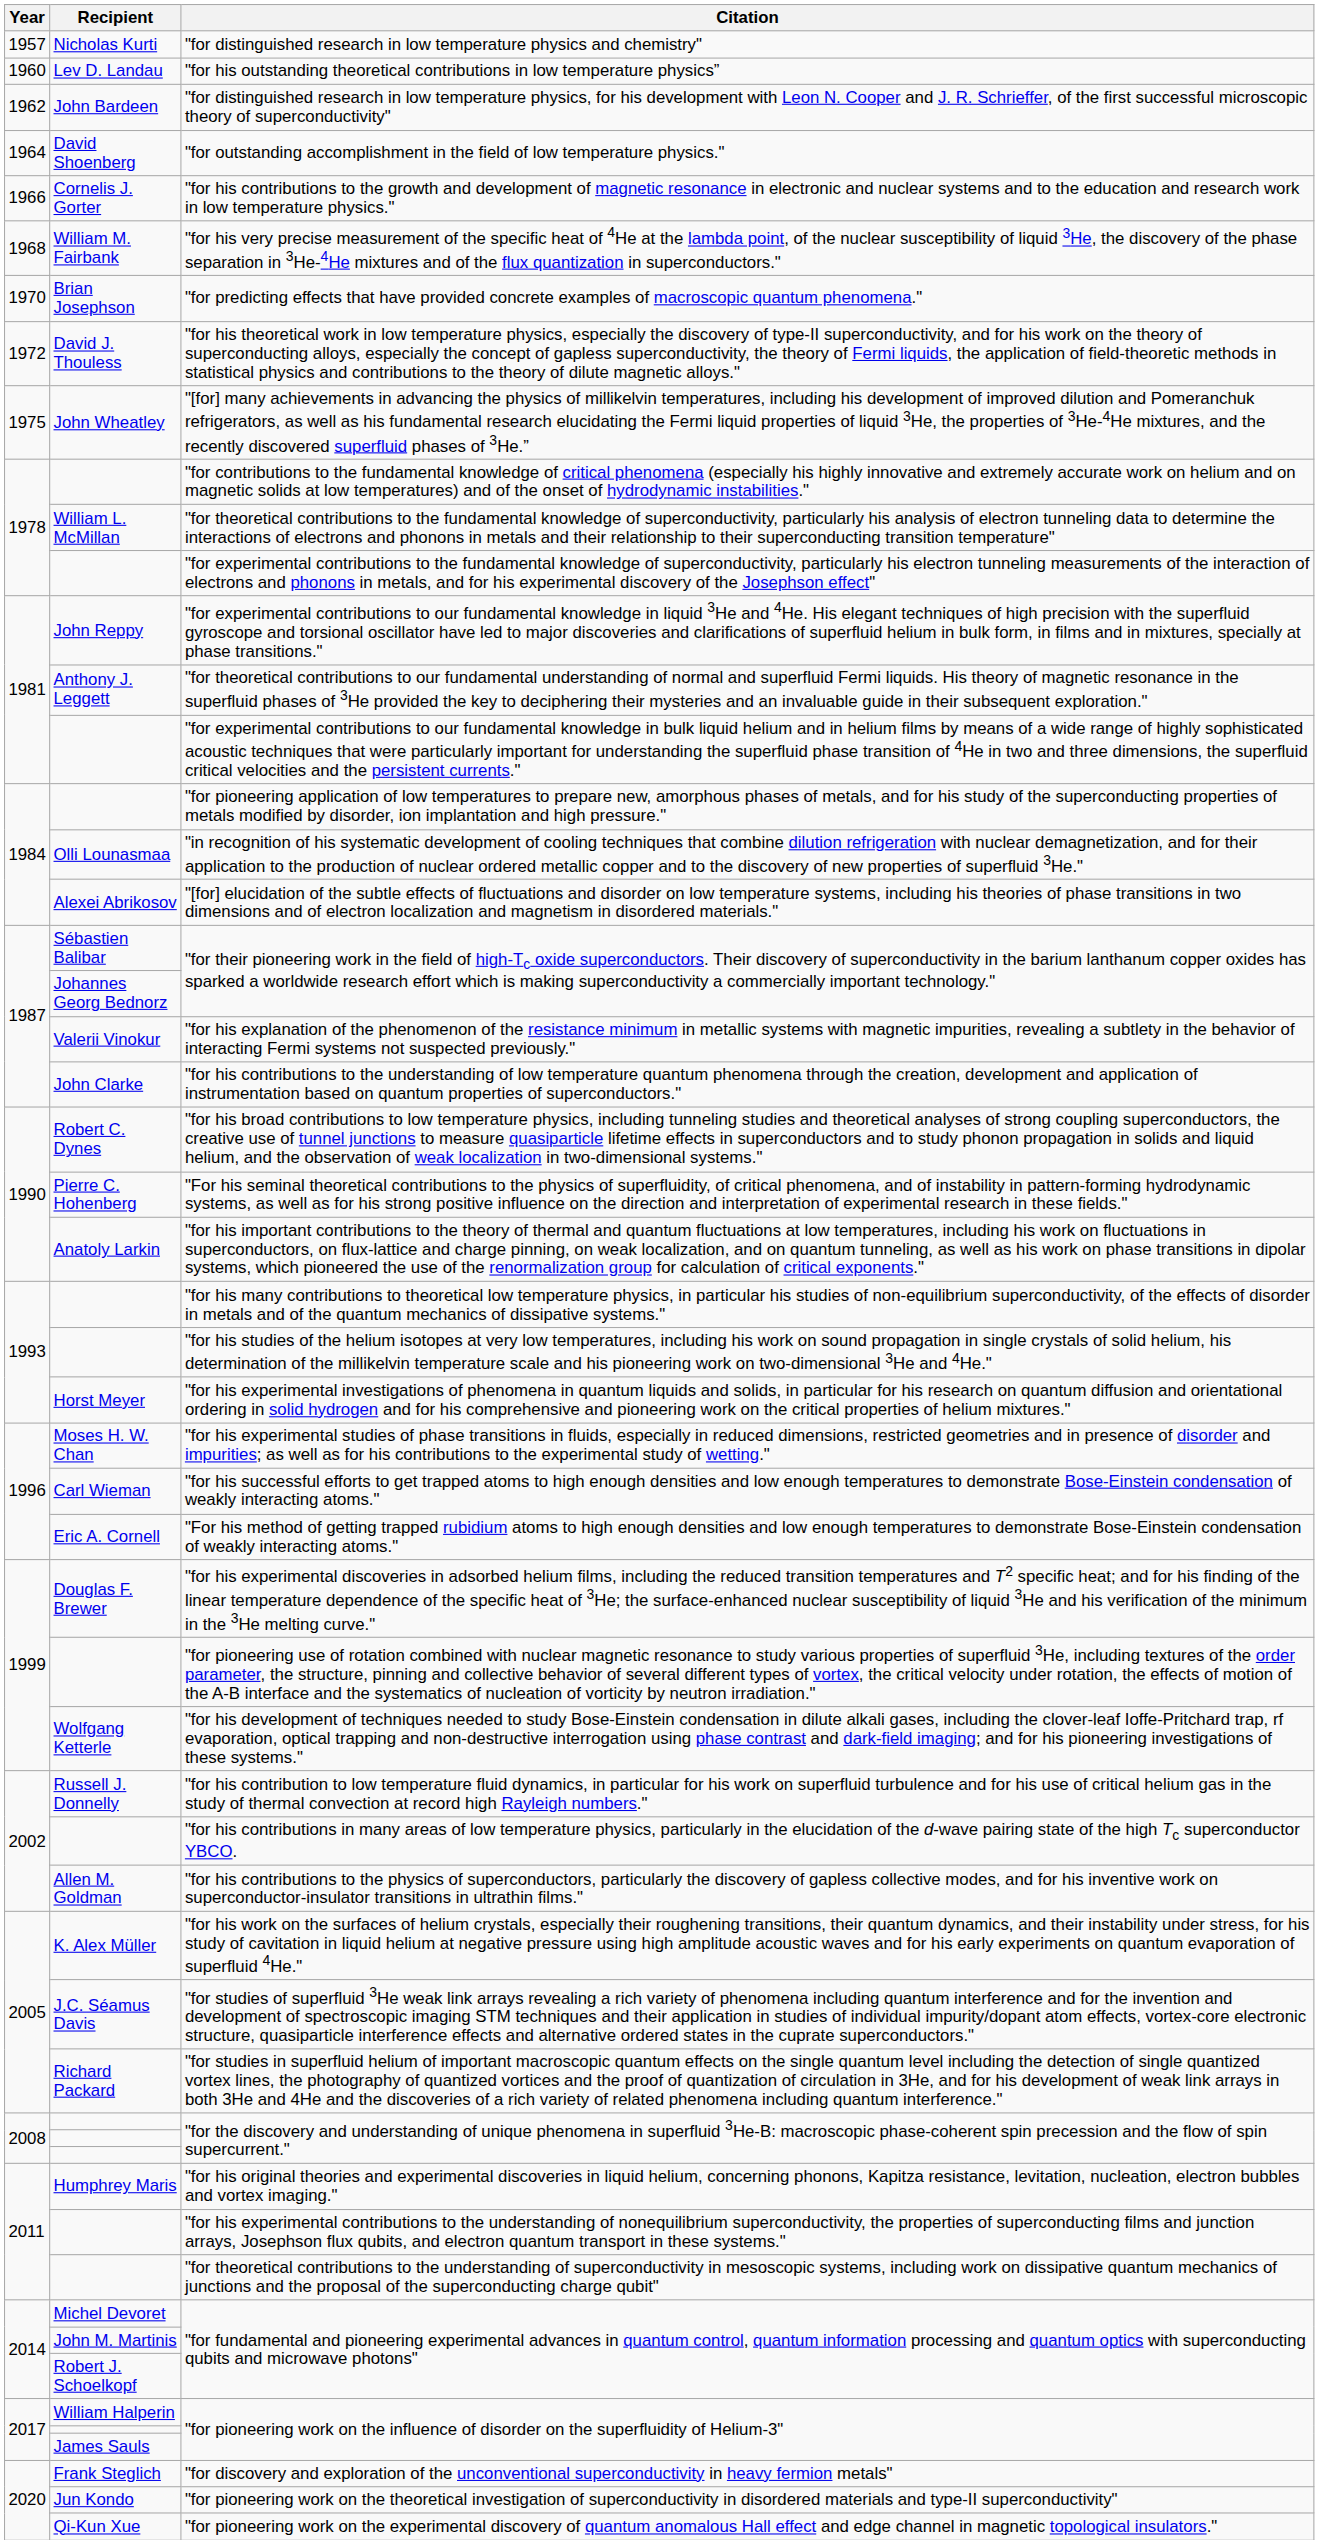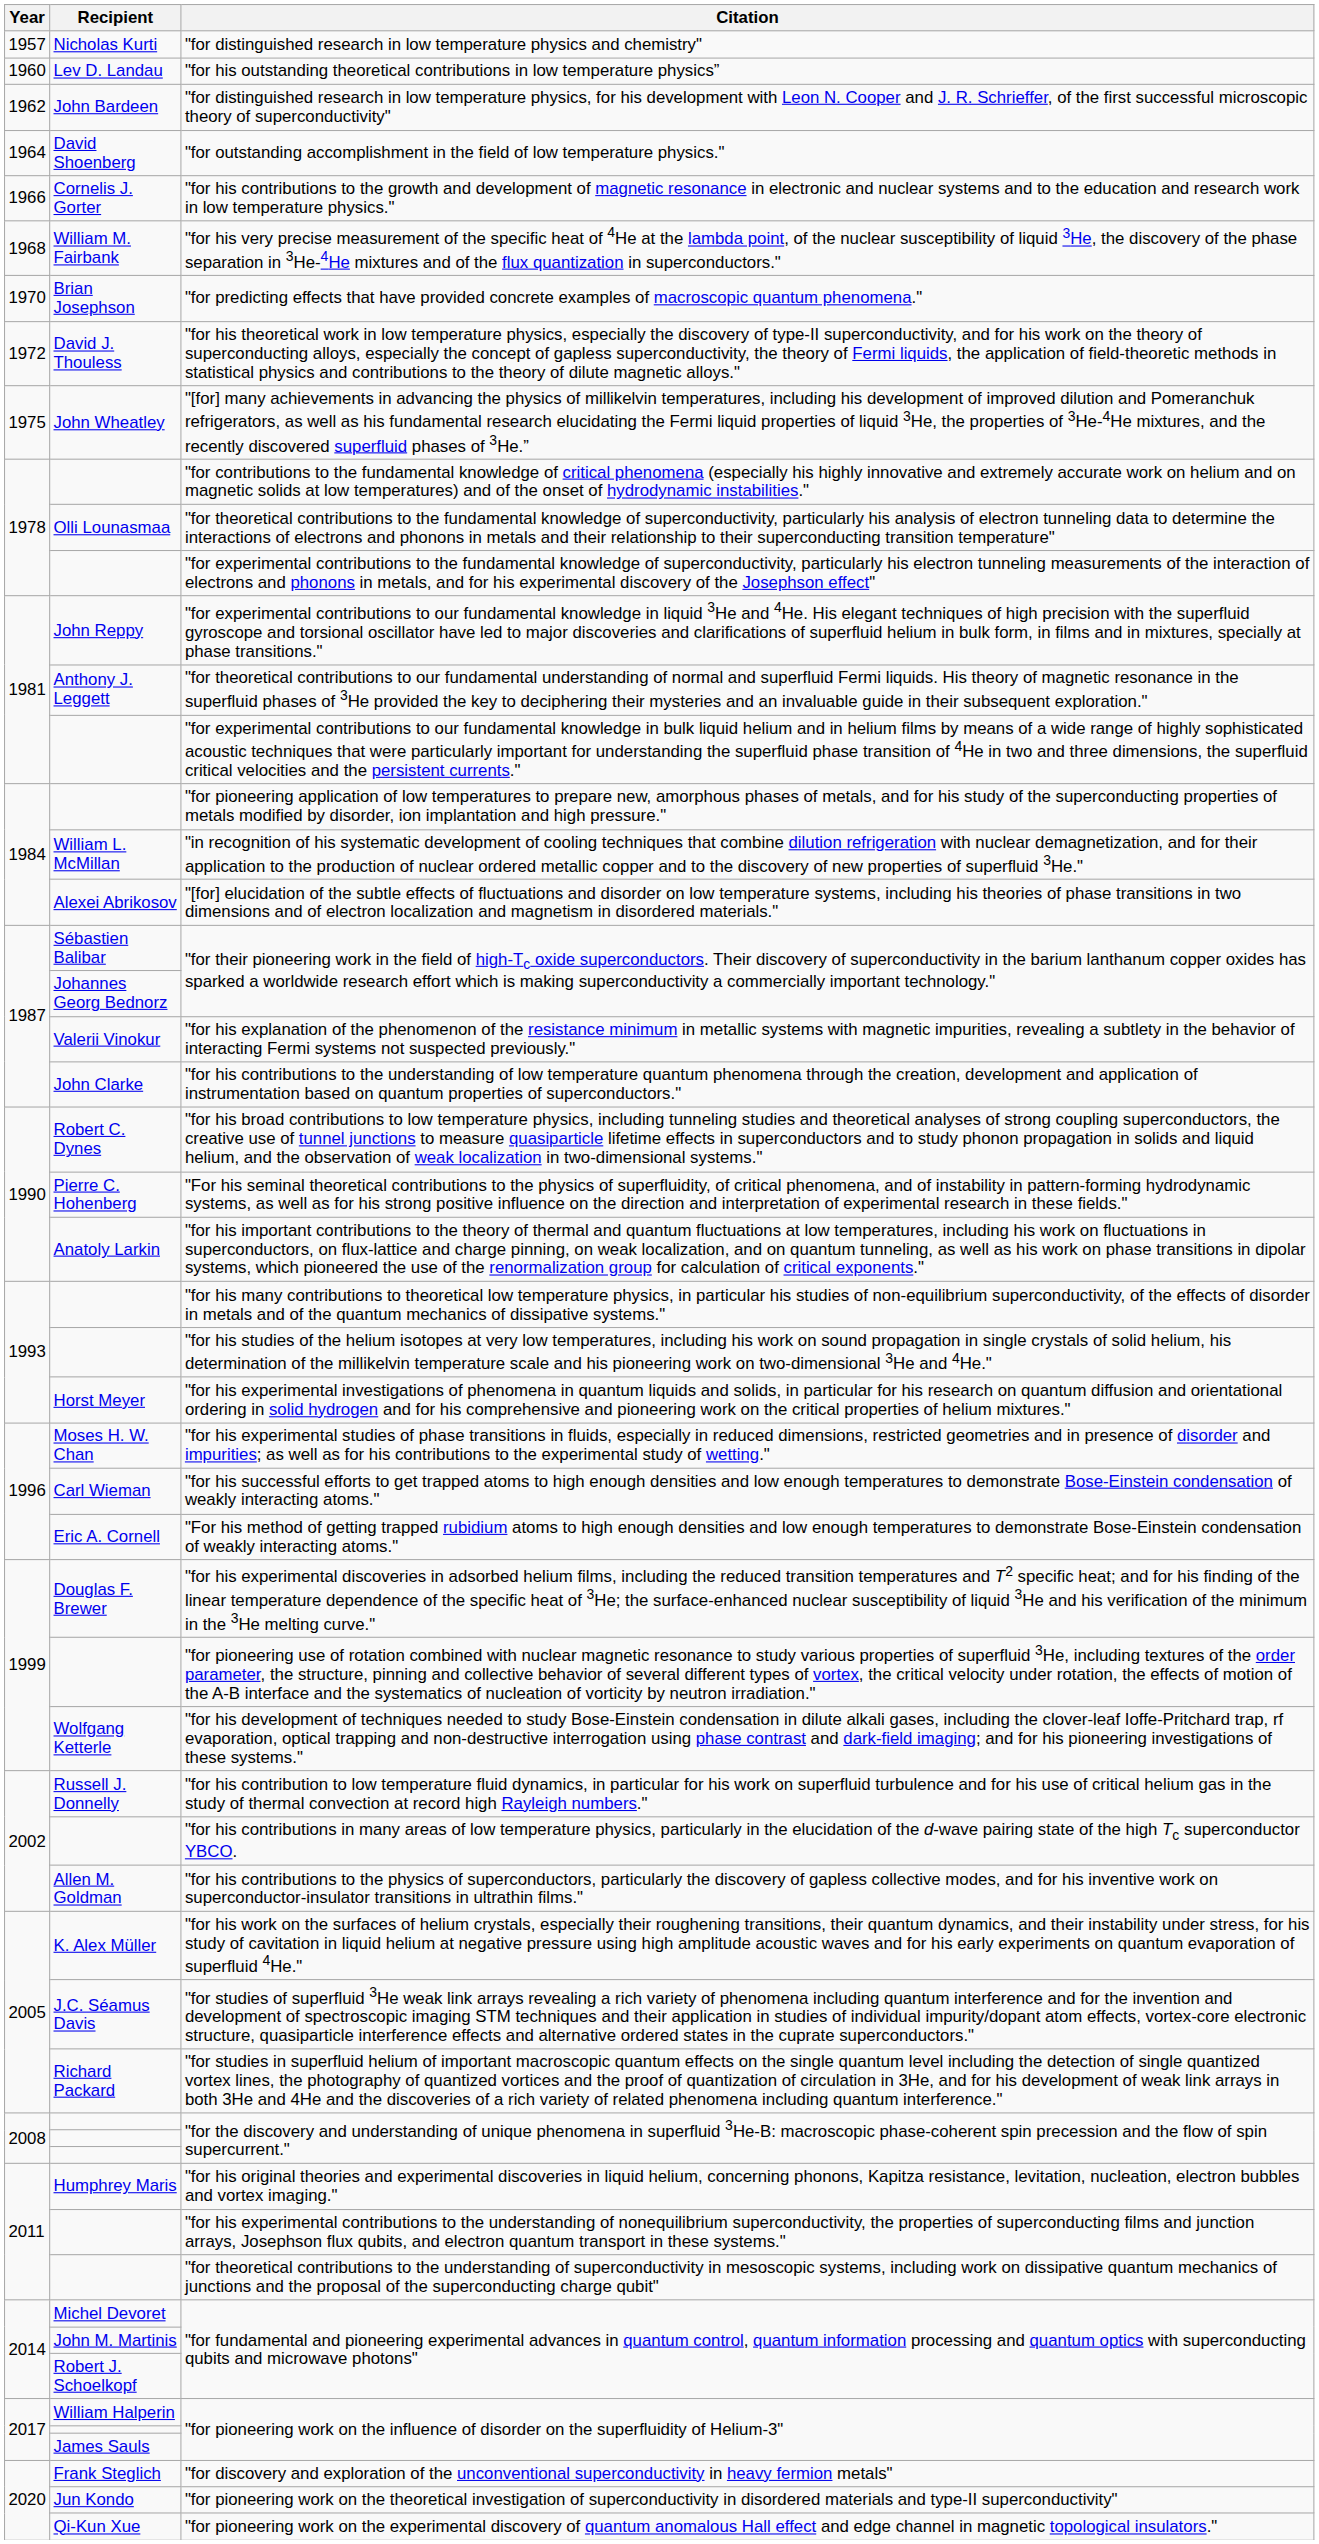(90, 527) William L. McMillan -> (112, 527) Olli Lounasmaa
(112, 854) Olli Lounasmaa -> (90, 854) William L. McMillan
